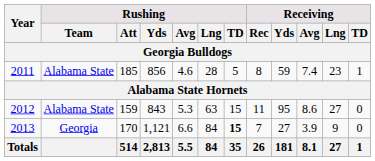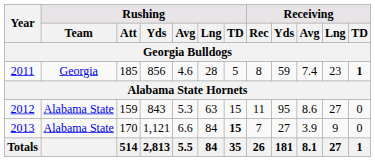(79, 71) Alabama State -> (79, 71) Georgia
(359, 71) normal -> (359, 71) bold
(79, 128) Georgia -> (79, 128) Alabama State
